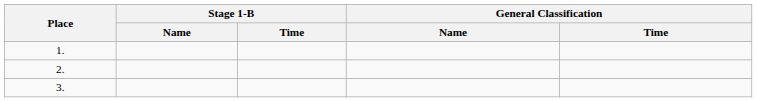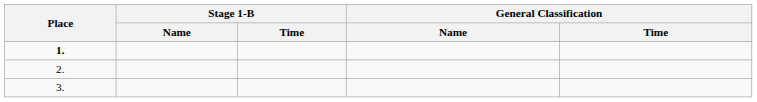(60, 51) normal -> (60, 51) bold
